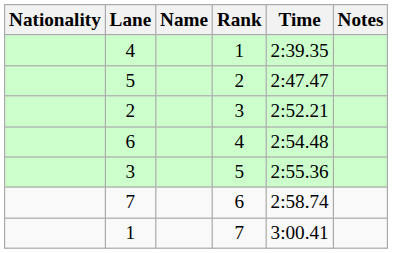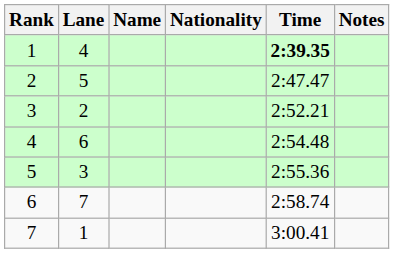columns swapped: (239, 19) <-> (55, 19)
(300, 50) normal -> (300, 50) bold
